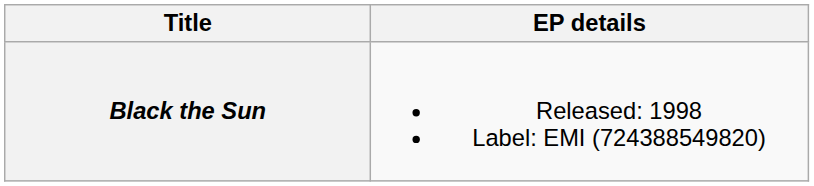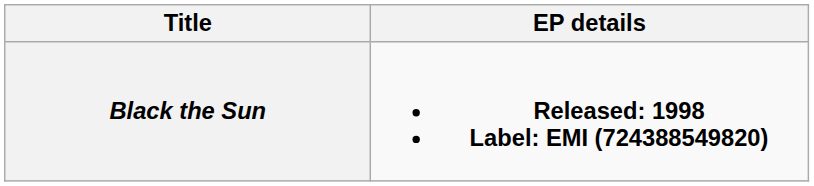(589, 125) normal -> (589, 125) bold
